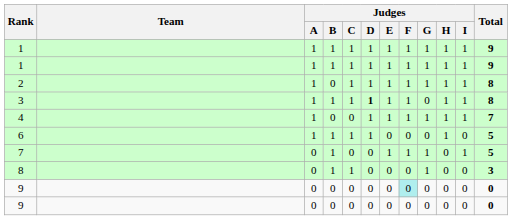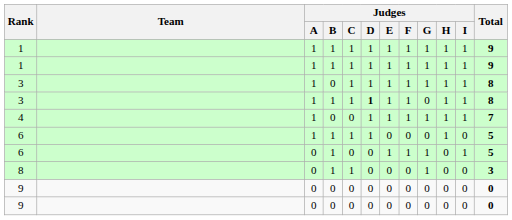(21, 83) 2 -> (21, 83) 3
(21, 153) 7 -> (21, 153) 6
(408, 188) paleturquoise background -> (408, 188) no background
